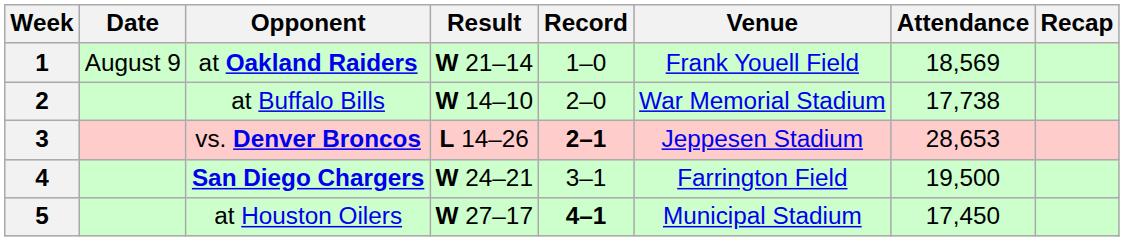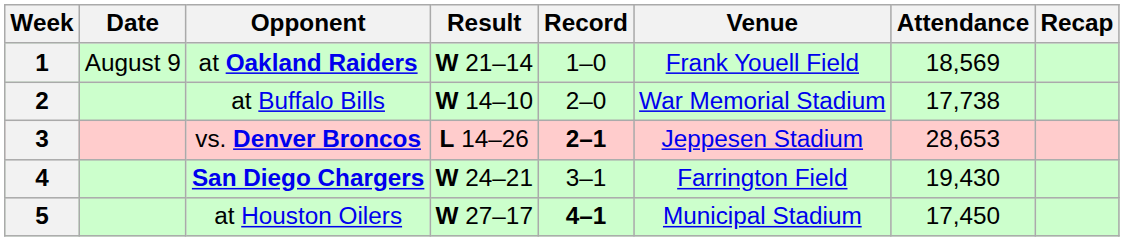(963, 178) 19,500 -> (963, 178) 19,430
